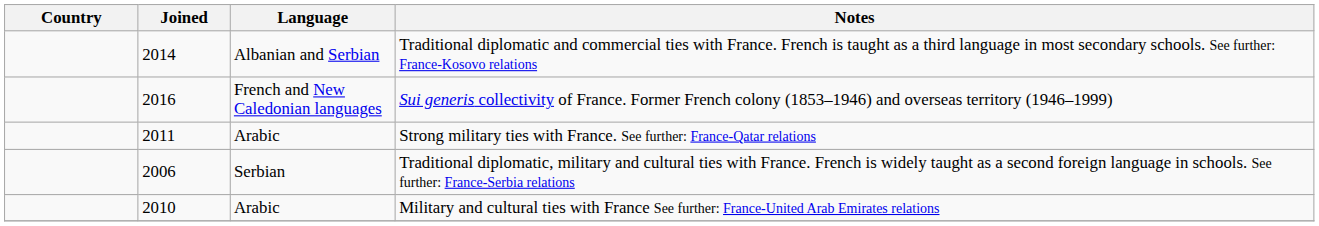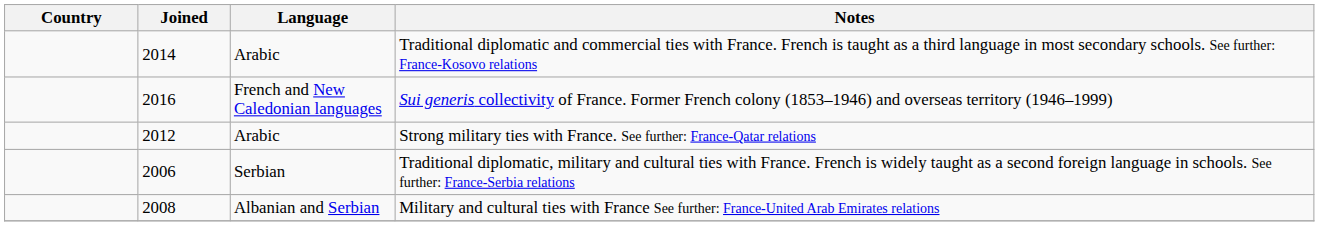(307, 53) Albanian and Serbian -> (257, 53) Arabic
(159, 135) 2011 -> (159, 135) 2012
(159, 207) 2010 -> (159, 207) 2008
(257, 207) Arabic -> (307, 207) Albanian and Serbian
